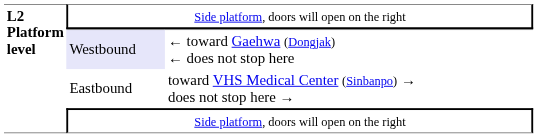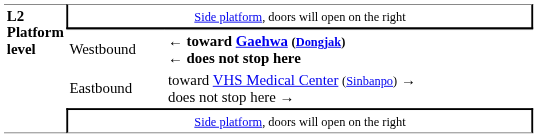(103, 49) lavender background -> (103, 49) no background
(252, 49) normal -> (257, 49) bold
